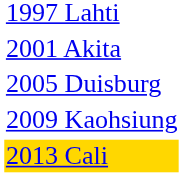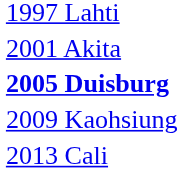(84, 83) normal -> (87, 83) bold
(57, 155) gold background -> (57, 155) no background
